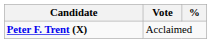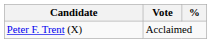(47, 30) bold -> (44, 30) normal
